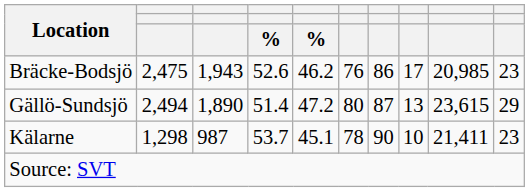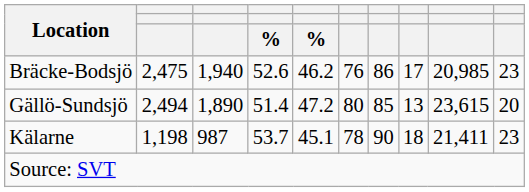(220, 72) 1,943 -> (220, 72) 1,940
(383, 104) 87 -> (383, 104) 85
(509, 104) 29 -> (509, 104) 20
(165, 137) 1,298 -> (165, 137) 1,198
(413, 137) 10 -> (413, 137) 18
